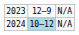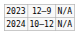(42, 24) lightblue background -> (42, 24) no background
